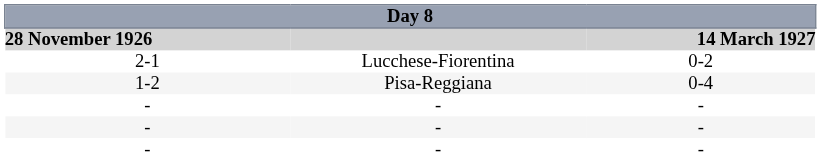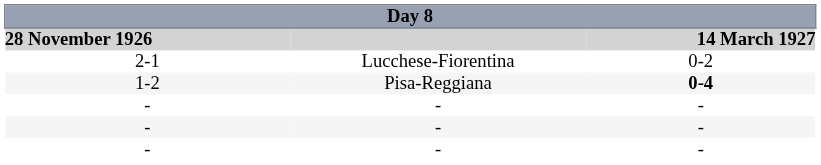(701, 83) normal -> (701, 83) bold
